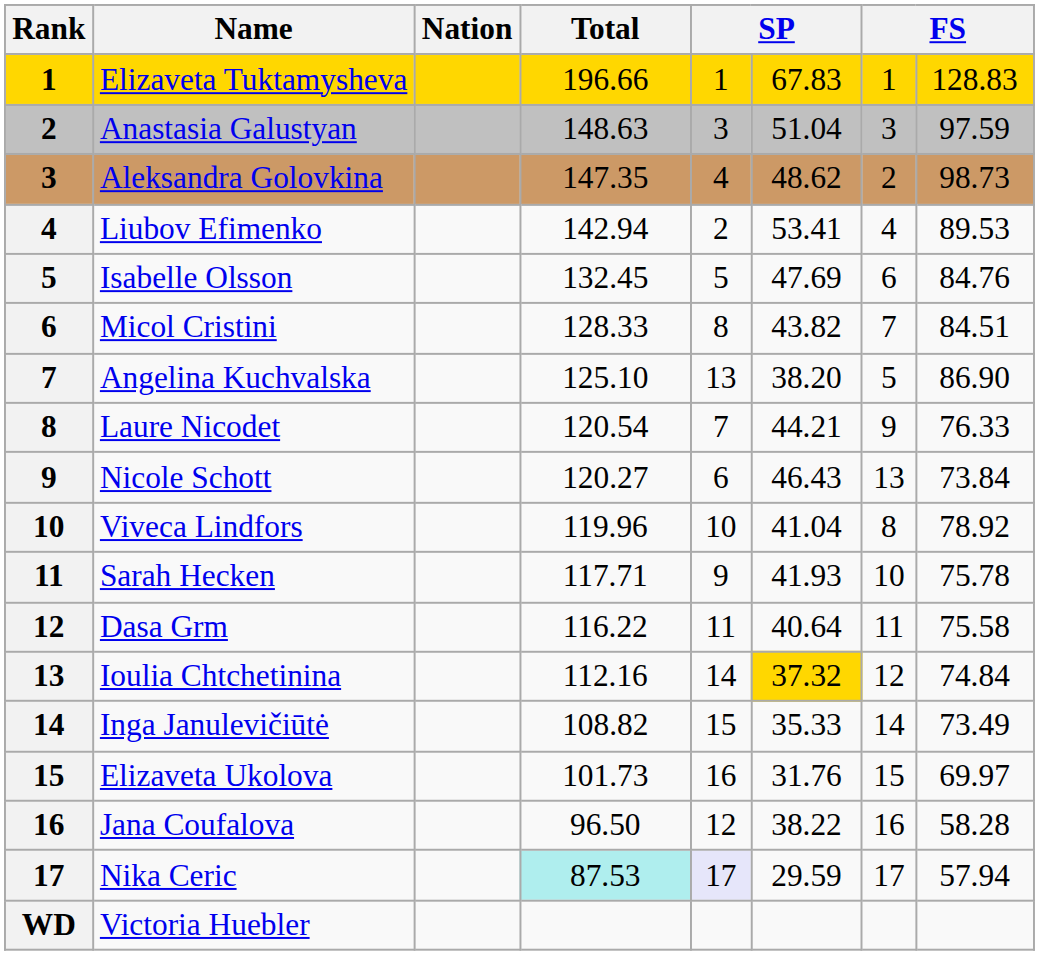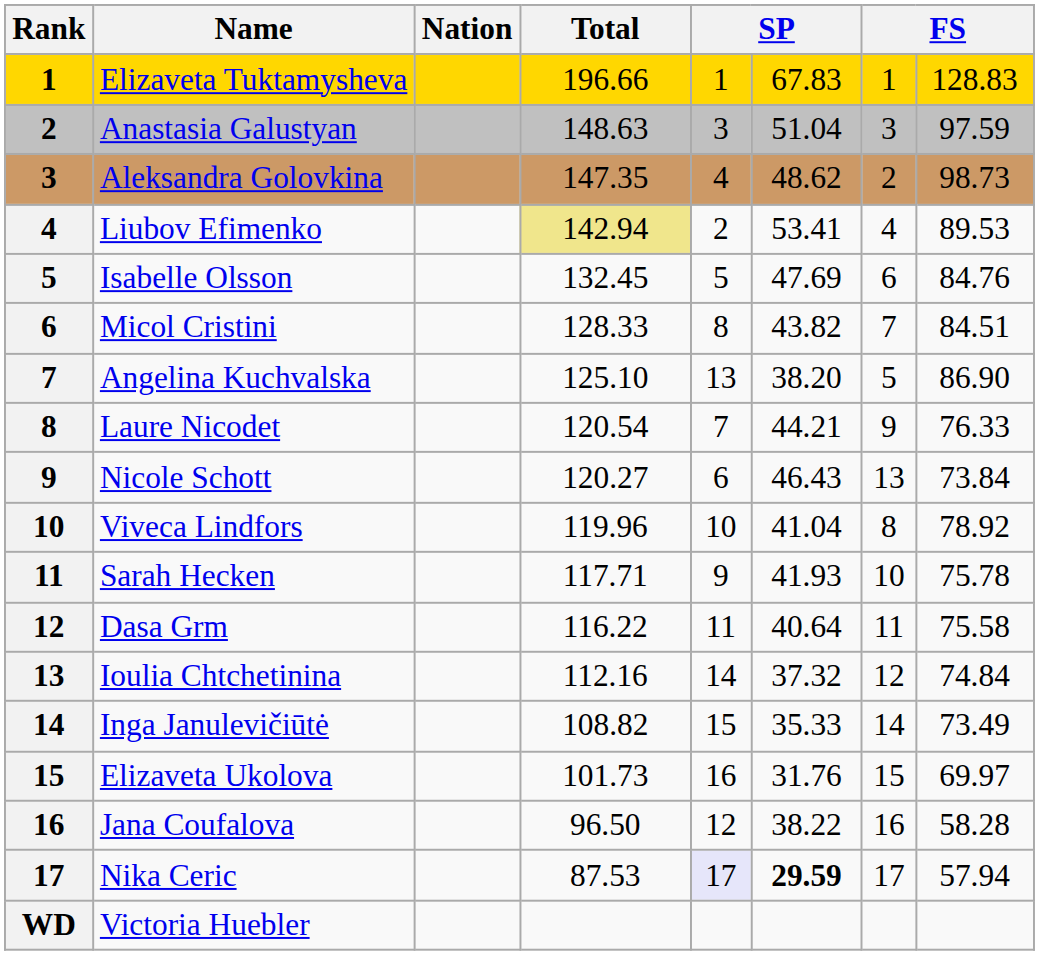(605, 228) no background -> (605, 228) khaki background
(806, 675) gold background -> (806, 675) no background
(605, 874) paleturquoise background -> (605, 874) no background
(806, 874) normal -> (806, 874) bold
